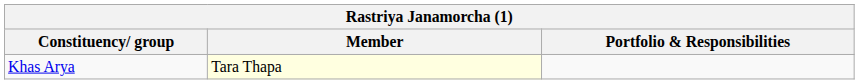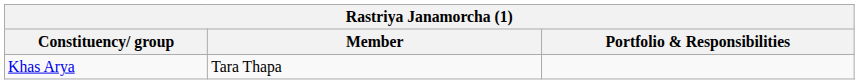(247, 66) lightyellow background -> (247, 66) no background
